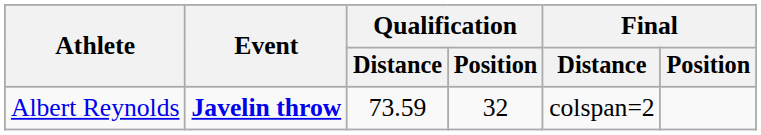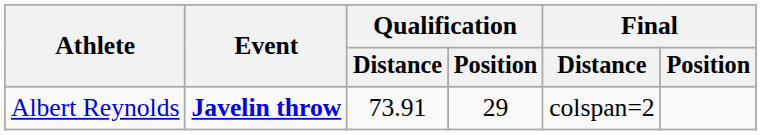(398, 108) 73.59 -> (398, 108) 73.91
(496, 108) 32 -> (496, 108) 29
